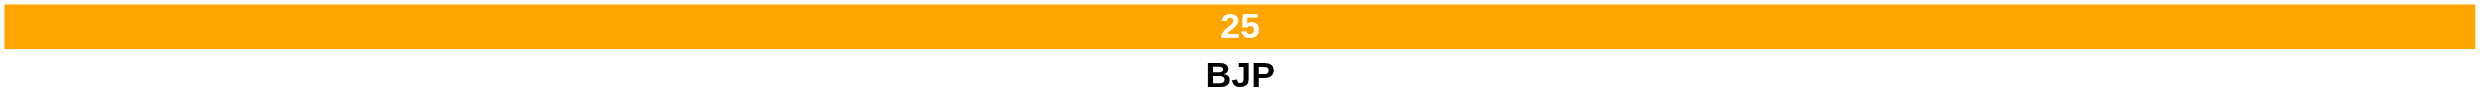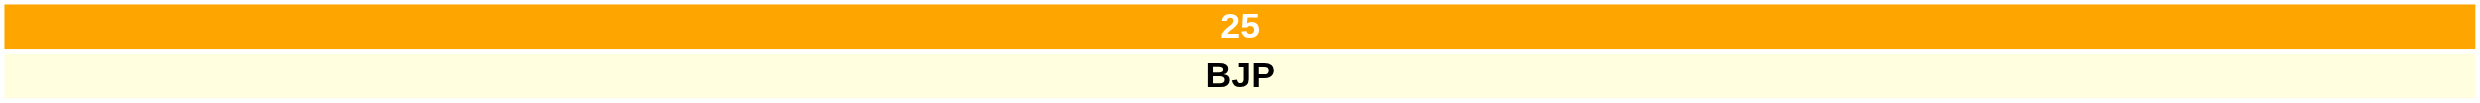(1240, 75) no background -> (1240, 75) lightyellow background
